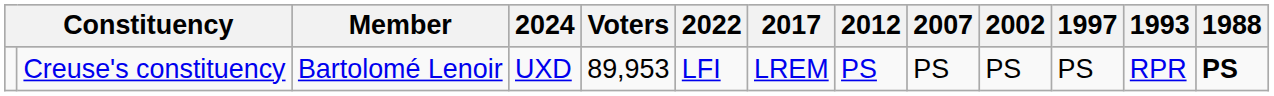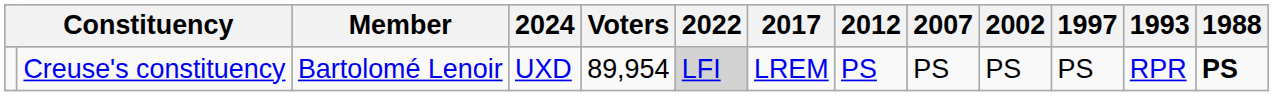(628, 68) 89,953 -> (628, 68) 89,954
(701, 68) no background -> (701, 68) lightgrey background
